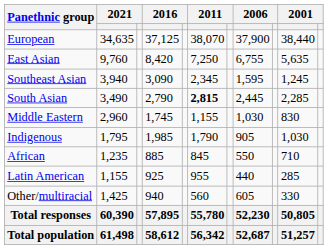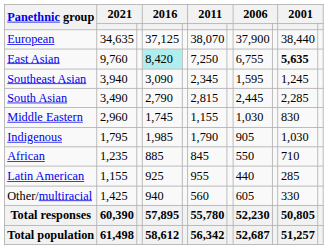(159, 59) no background -> (159, 59) paleturquoise background
(295, 59) normal -> (295, 59) bold
(204, 98) bold -> (204, 98) normal
